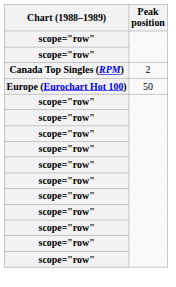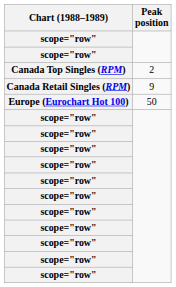+ row: (68, 86)
